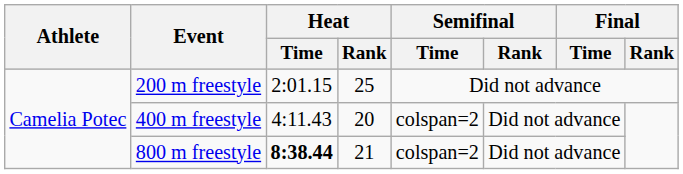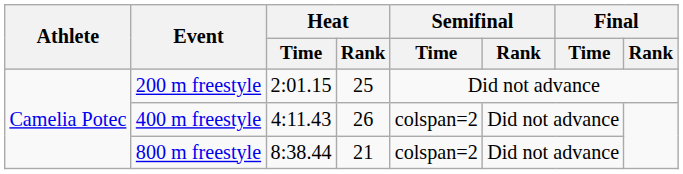(364, 119) 20 -> (363, 119) 26
(302, 152) bold -> (301, 152) normal
